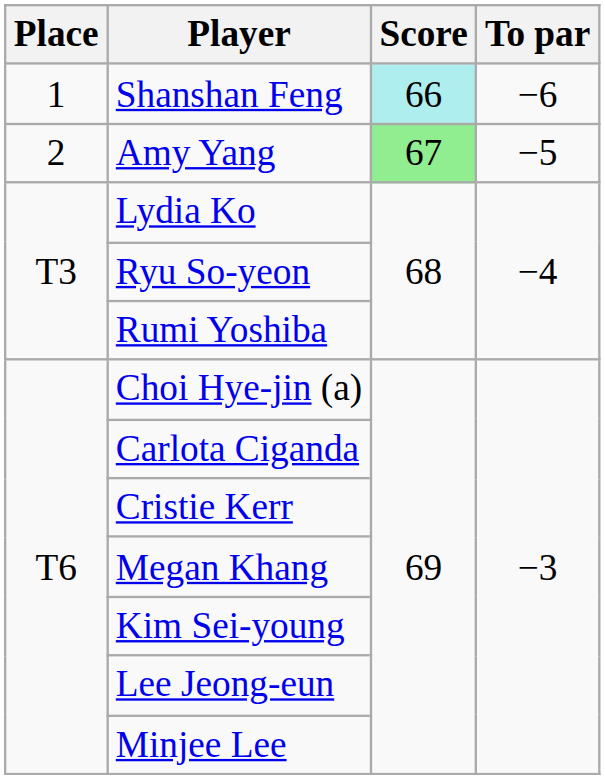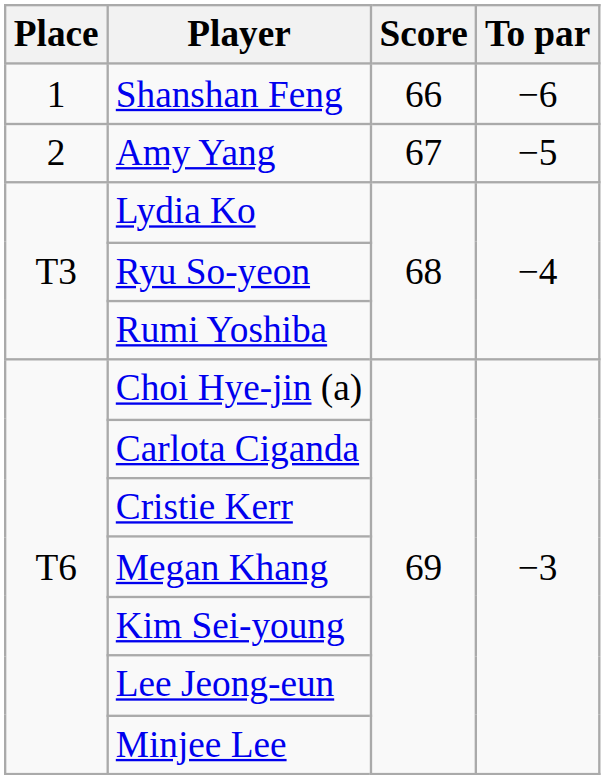(424, 93) paleturquoise background -> (424, 93) no background
(424, 152) lightgreen background -> (424, 152) no background
